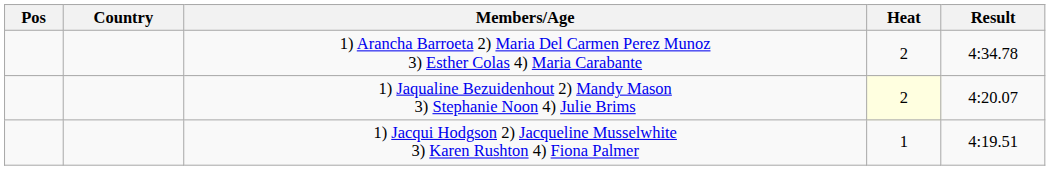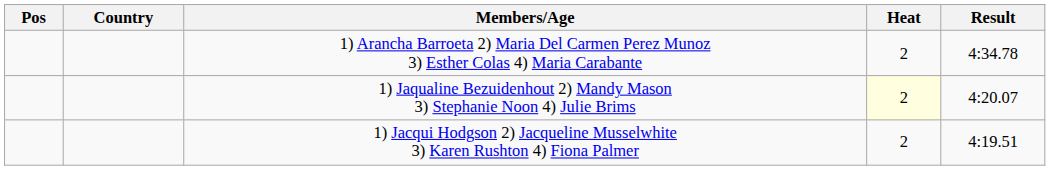(904, 142) 1 -> (904, 142) 2
